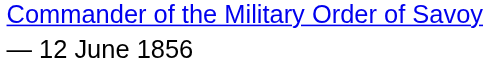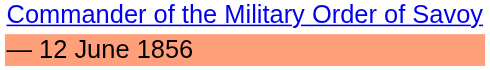(100, 49) no background -> (100, 49) lightsalmon background
